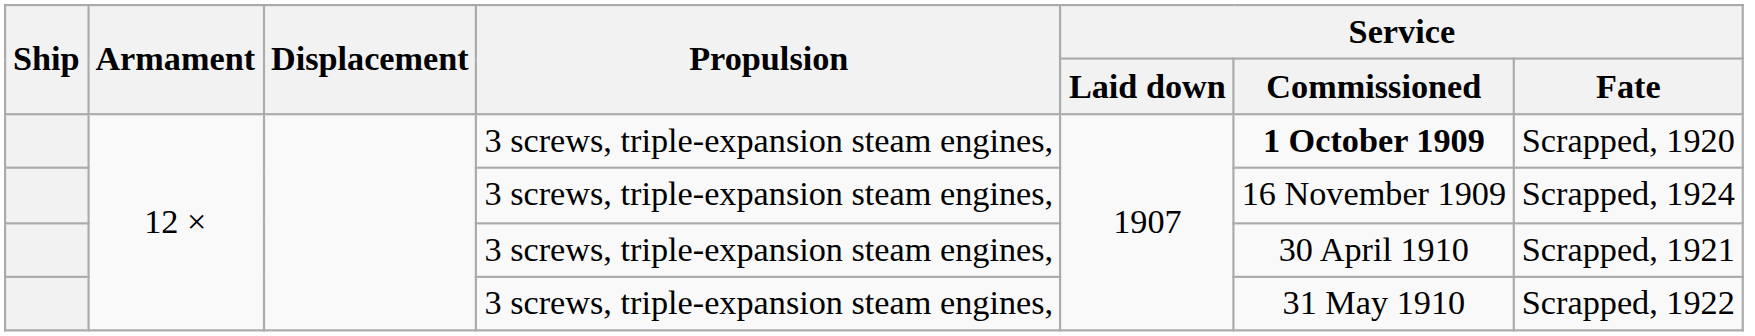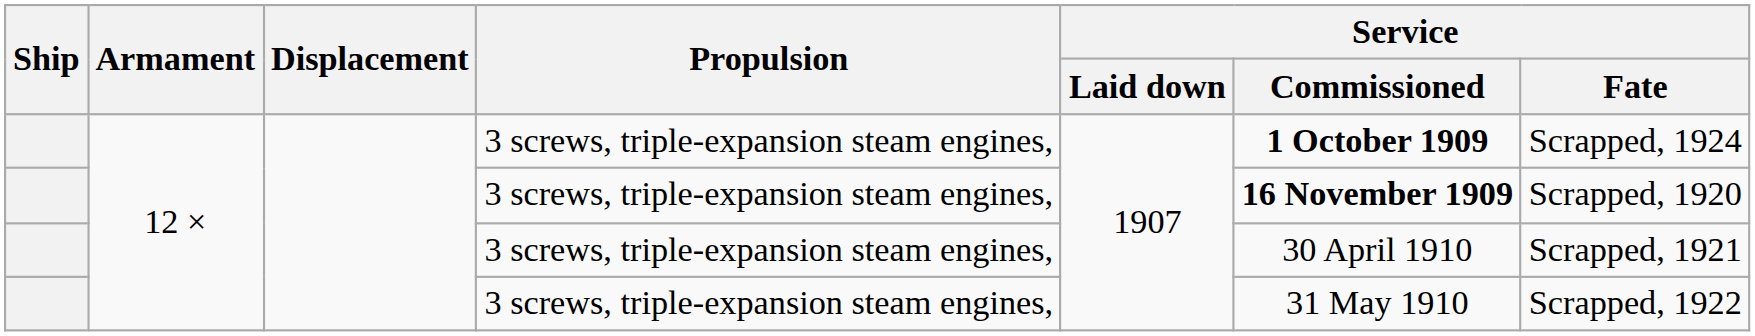(1628, 140) Scrapped, 1920 -> (1635, 140) Scrapped, 1924
(1374, 194) normal -> (1377, 194) bold
(1628, 194) Scrapped, 1924 -> (1635, 194) Scrapped, 1920
